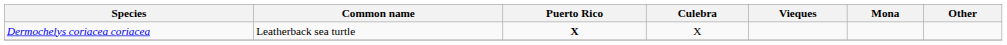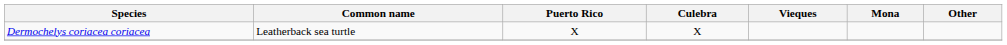(575, 31) bold -> (575, 31) normal
